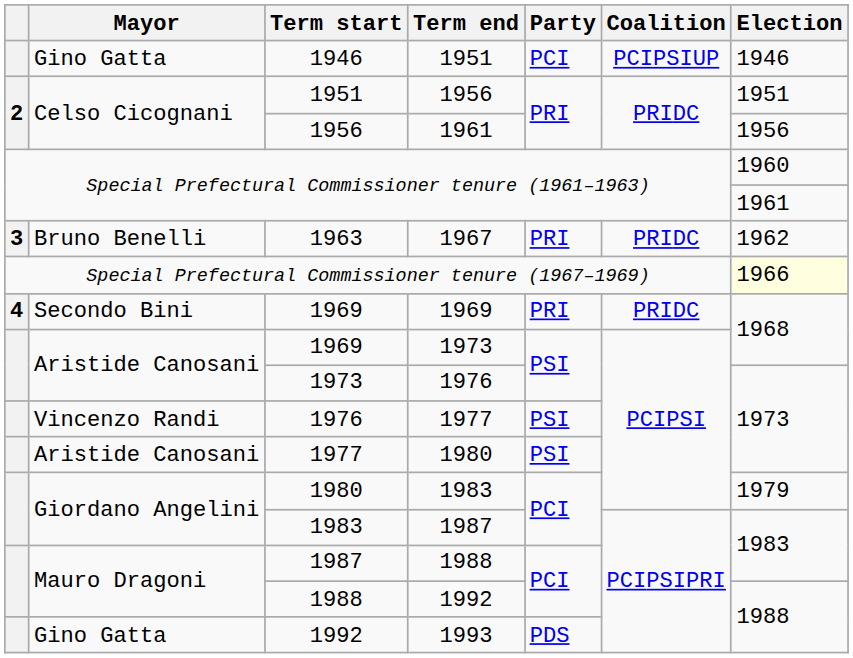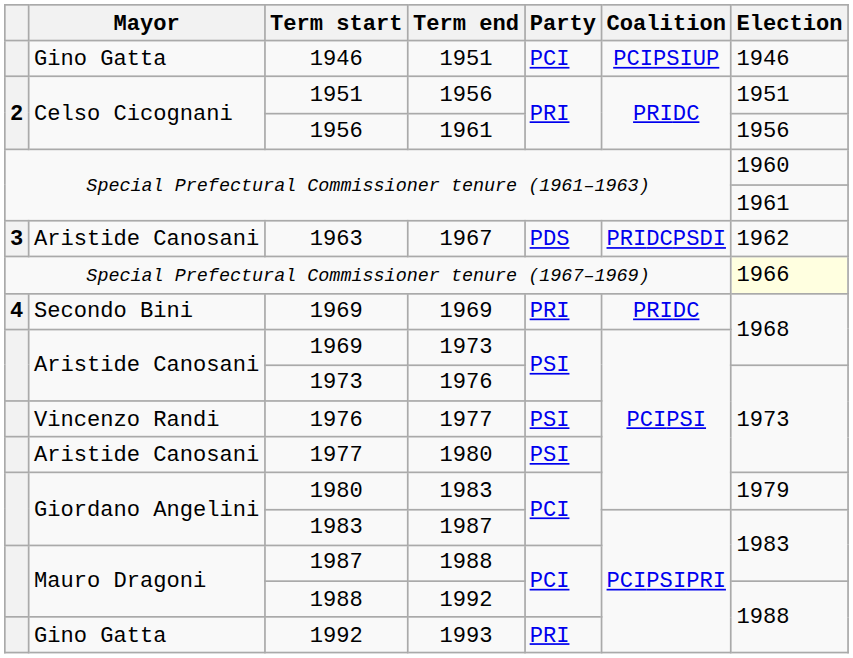(120, 239) Bruno Benelli -> (147, 239) Aristide Canosani
(550, 239) PRI -> (550, 239) PDS
(666, 239) PRIDC -> (666, 239) PRIDCPSDI
(550, 635) PDS -> (550, 635) PRI
